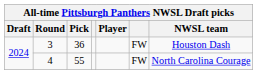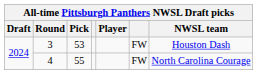(79, 45) 36 -> (79, 45) 53
